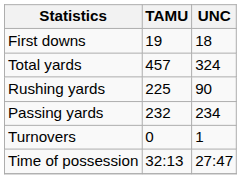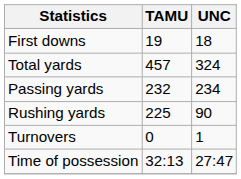rows swapped: (57, 89) <-> (56, 113)
